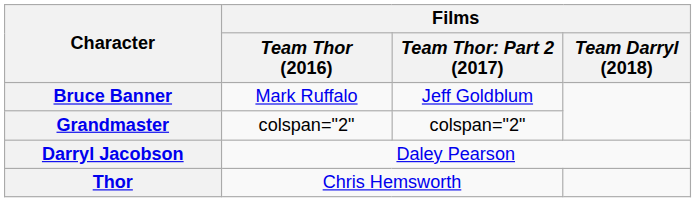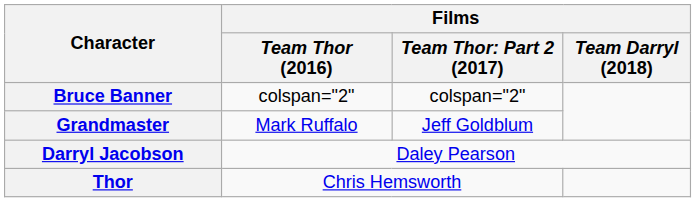(306, 96) Mark Ruffalo -> (306, 96) colspan="2"
(477, 96) Jeff Goldblum -> (477, 96) colspan="2"
(306, 125) colspan="2" -> (306, 125) Mark Ruffalo
(477, 125) colspan="2" -> (477, 125) Jeff Goldblum
